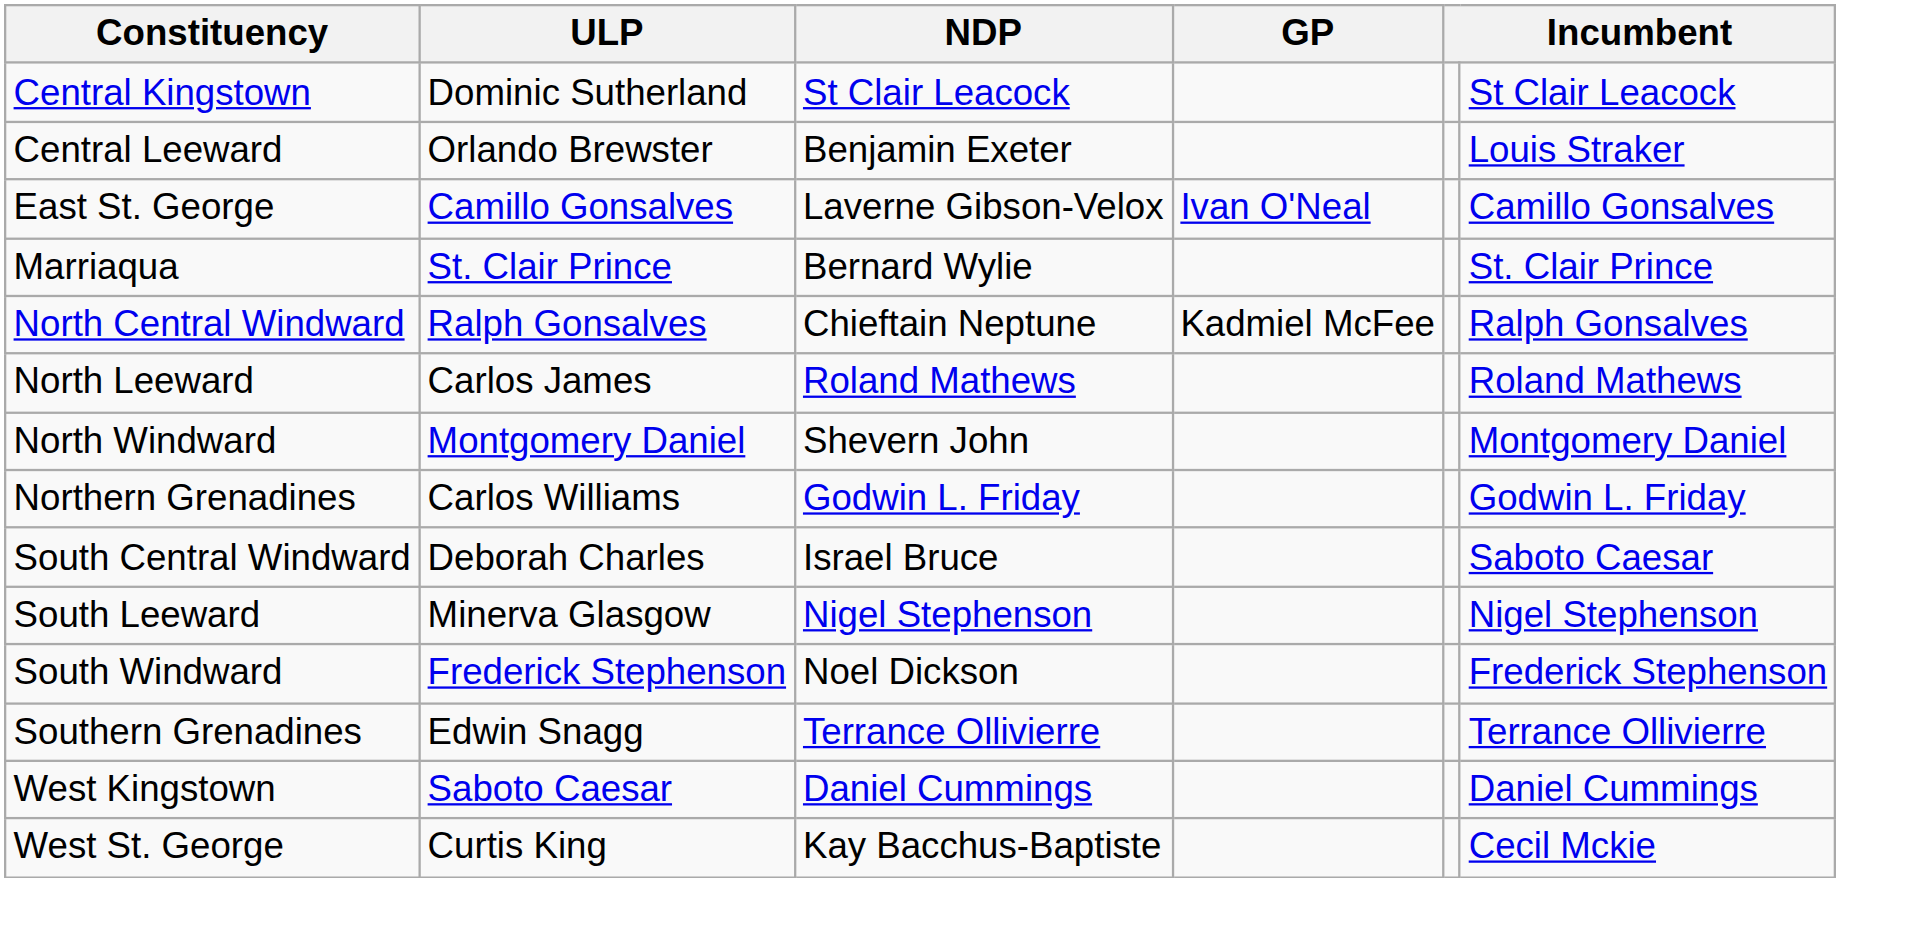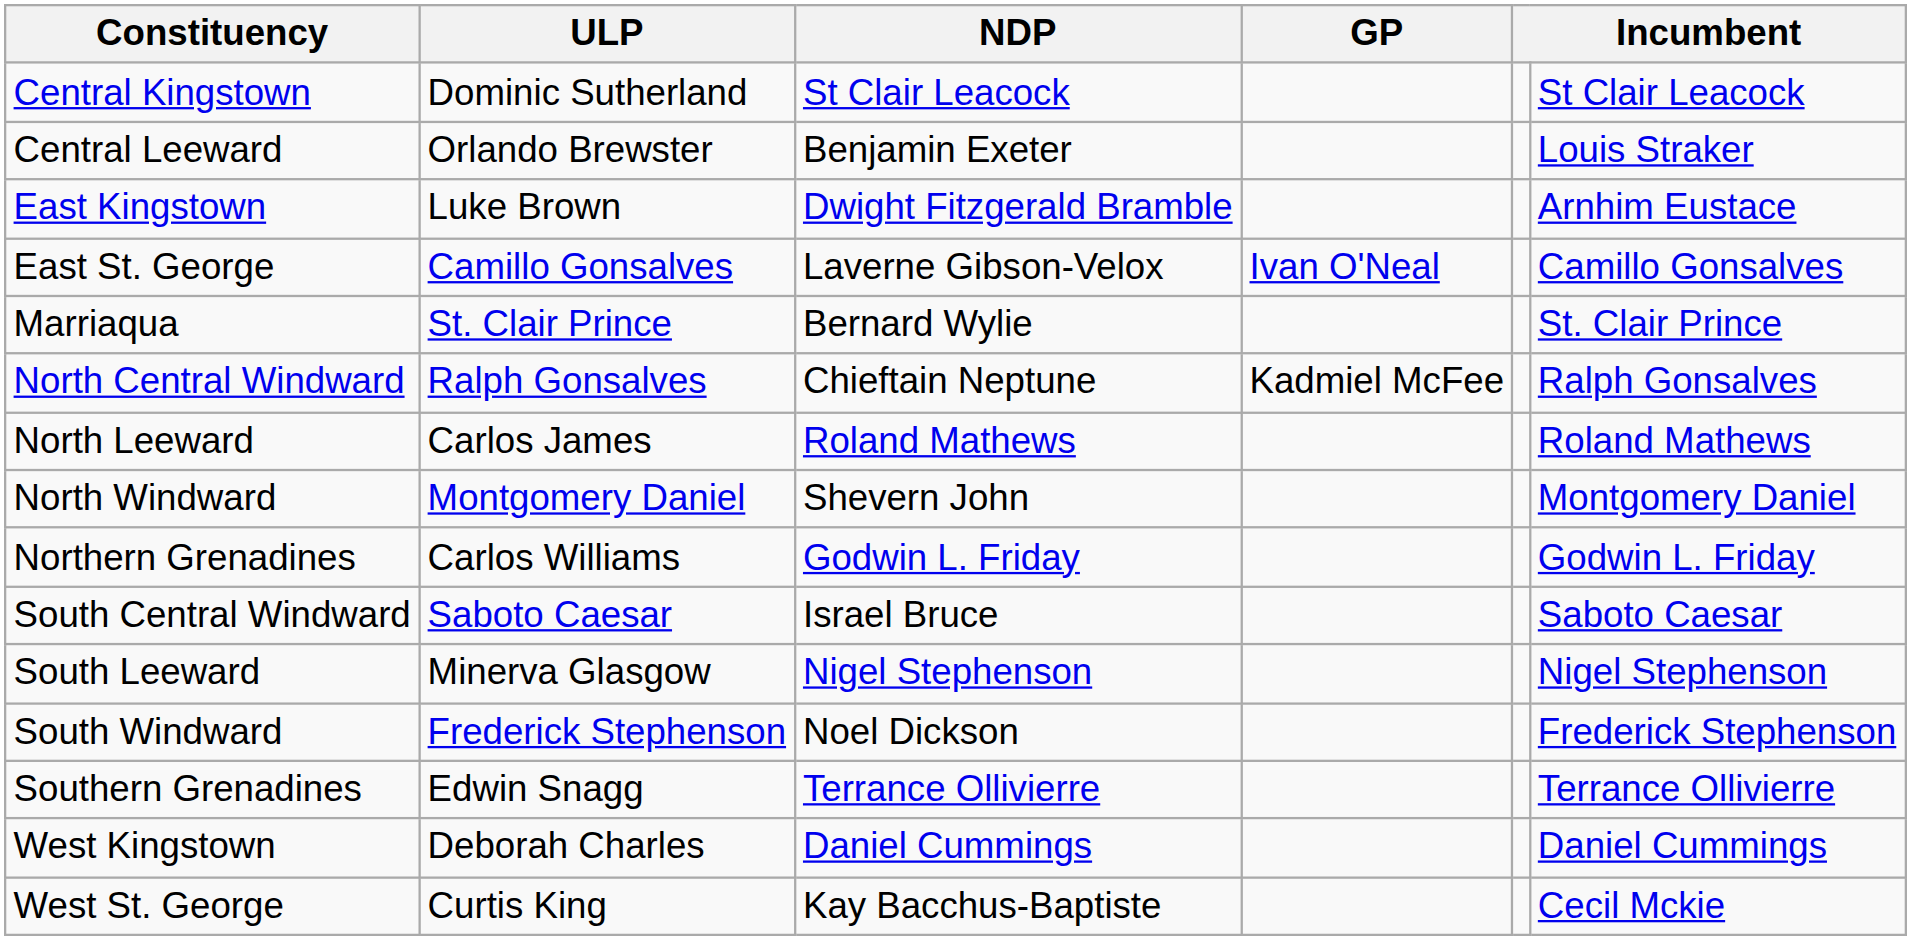+ row: (140, 207)
(566, 556) Deborah Charles -> (550, 614) Saboto Caesar
(550, 788) Saboto Caesar -> (566, 847) Deborah Charles
